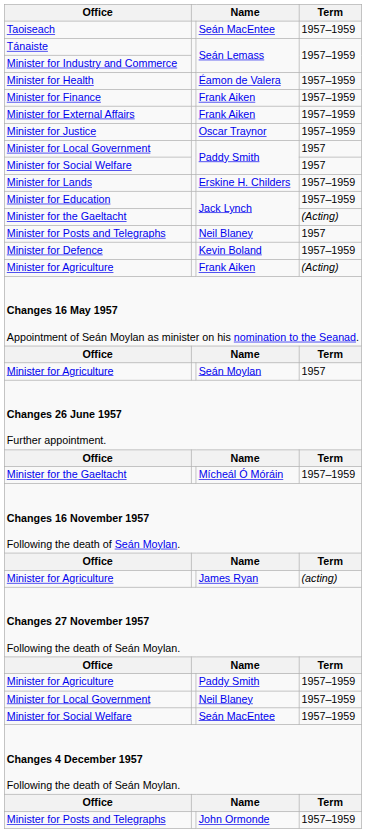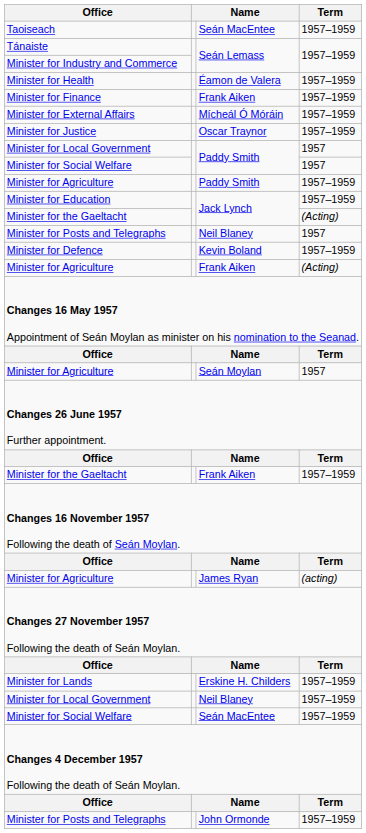(227, 115) Frank Aiken -> (241, 115) Mícheál Ó Móráin
rows swapped: (49, 183) <-> (60, 682)
(241, 475) Mícheál Ó Móráin -> (227, 475) Frank Aiken
